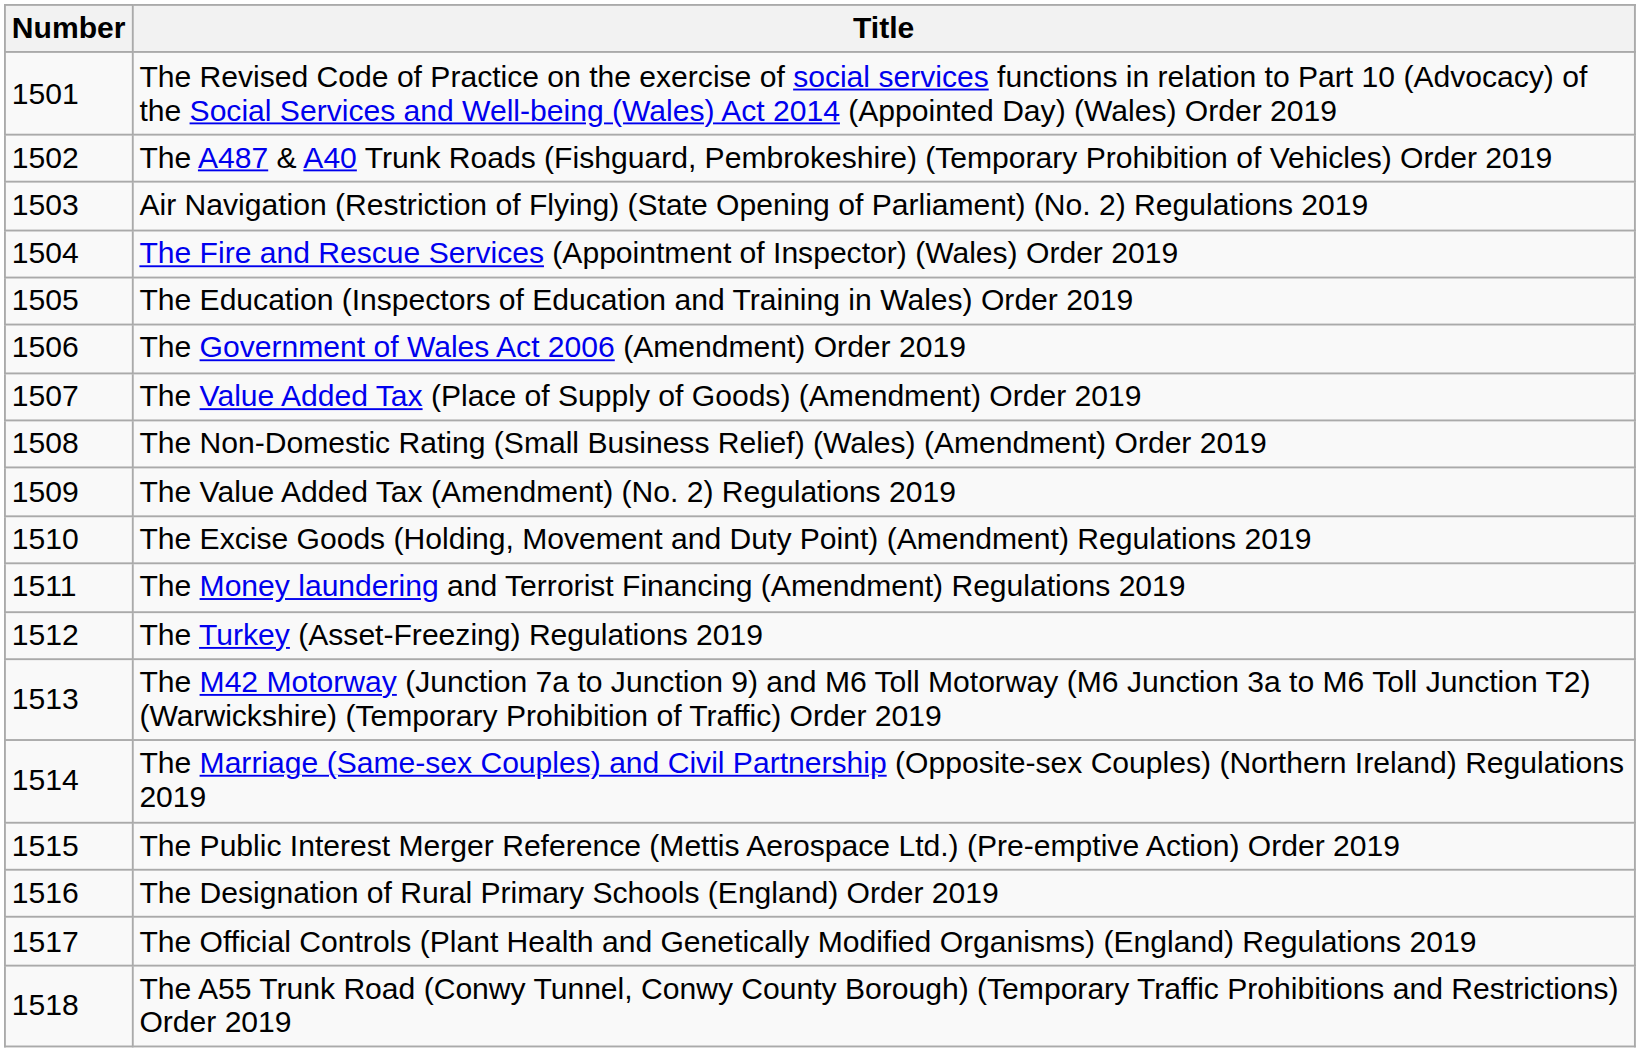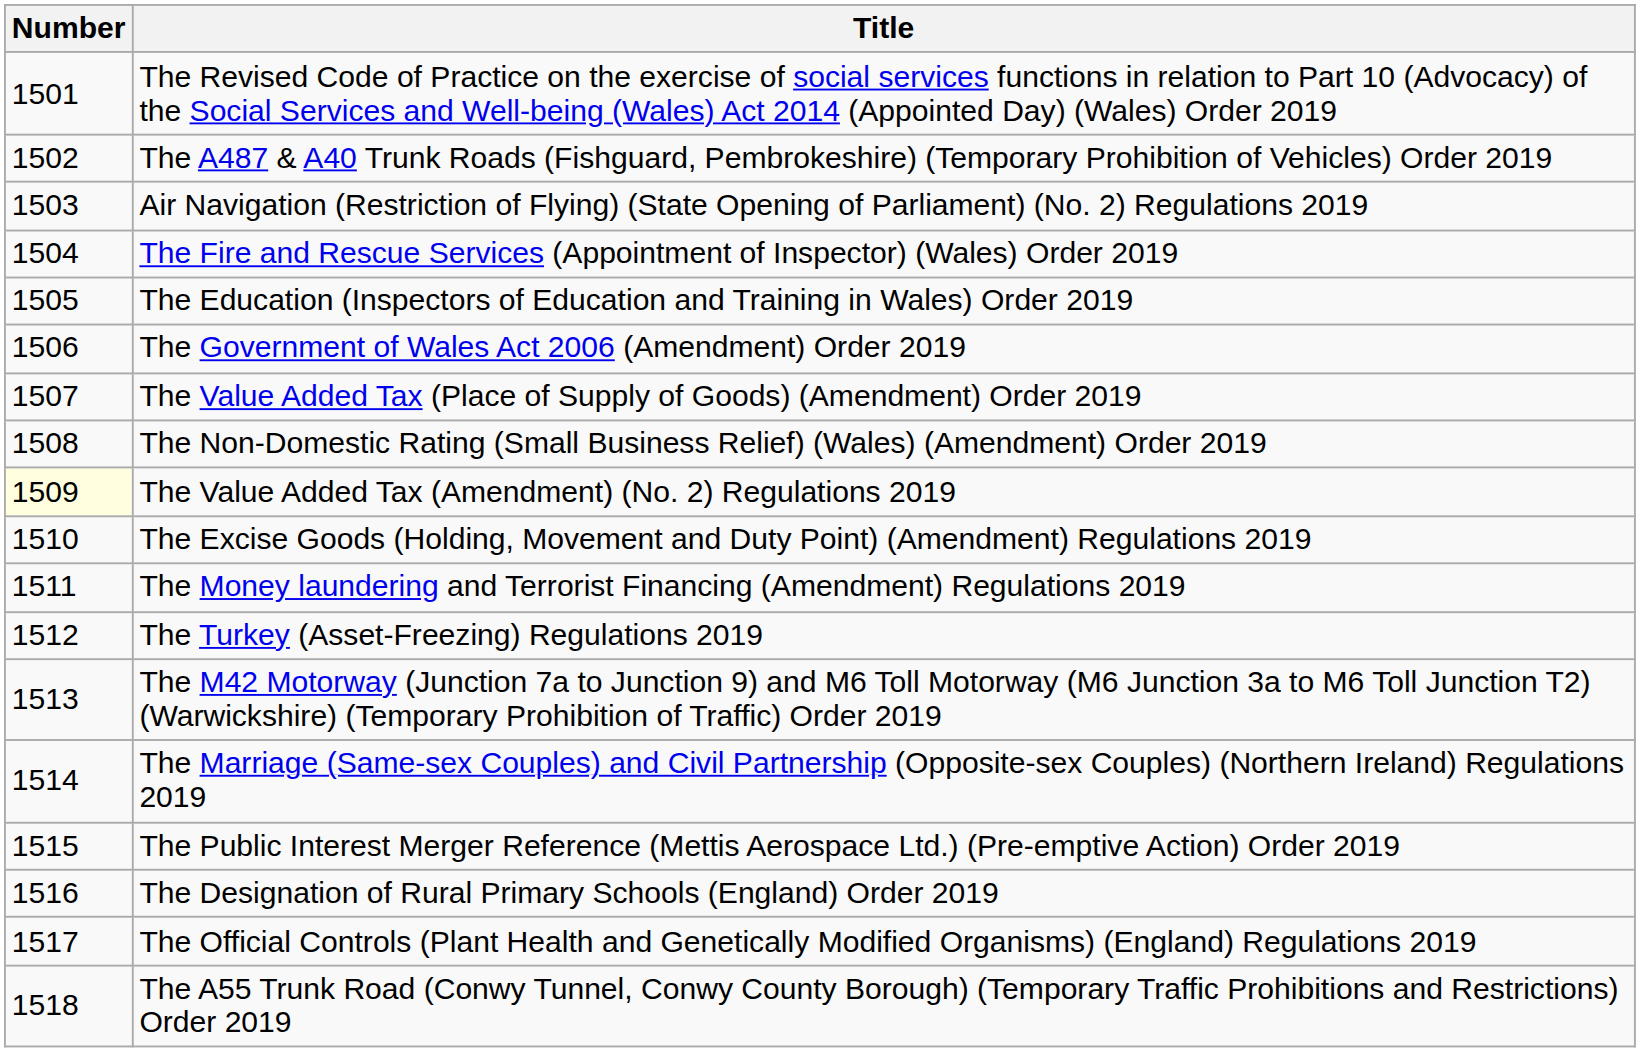(45, 491) no background -> (45, 491) lightyellow background
